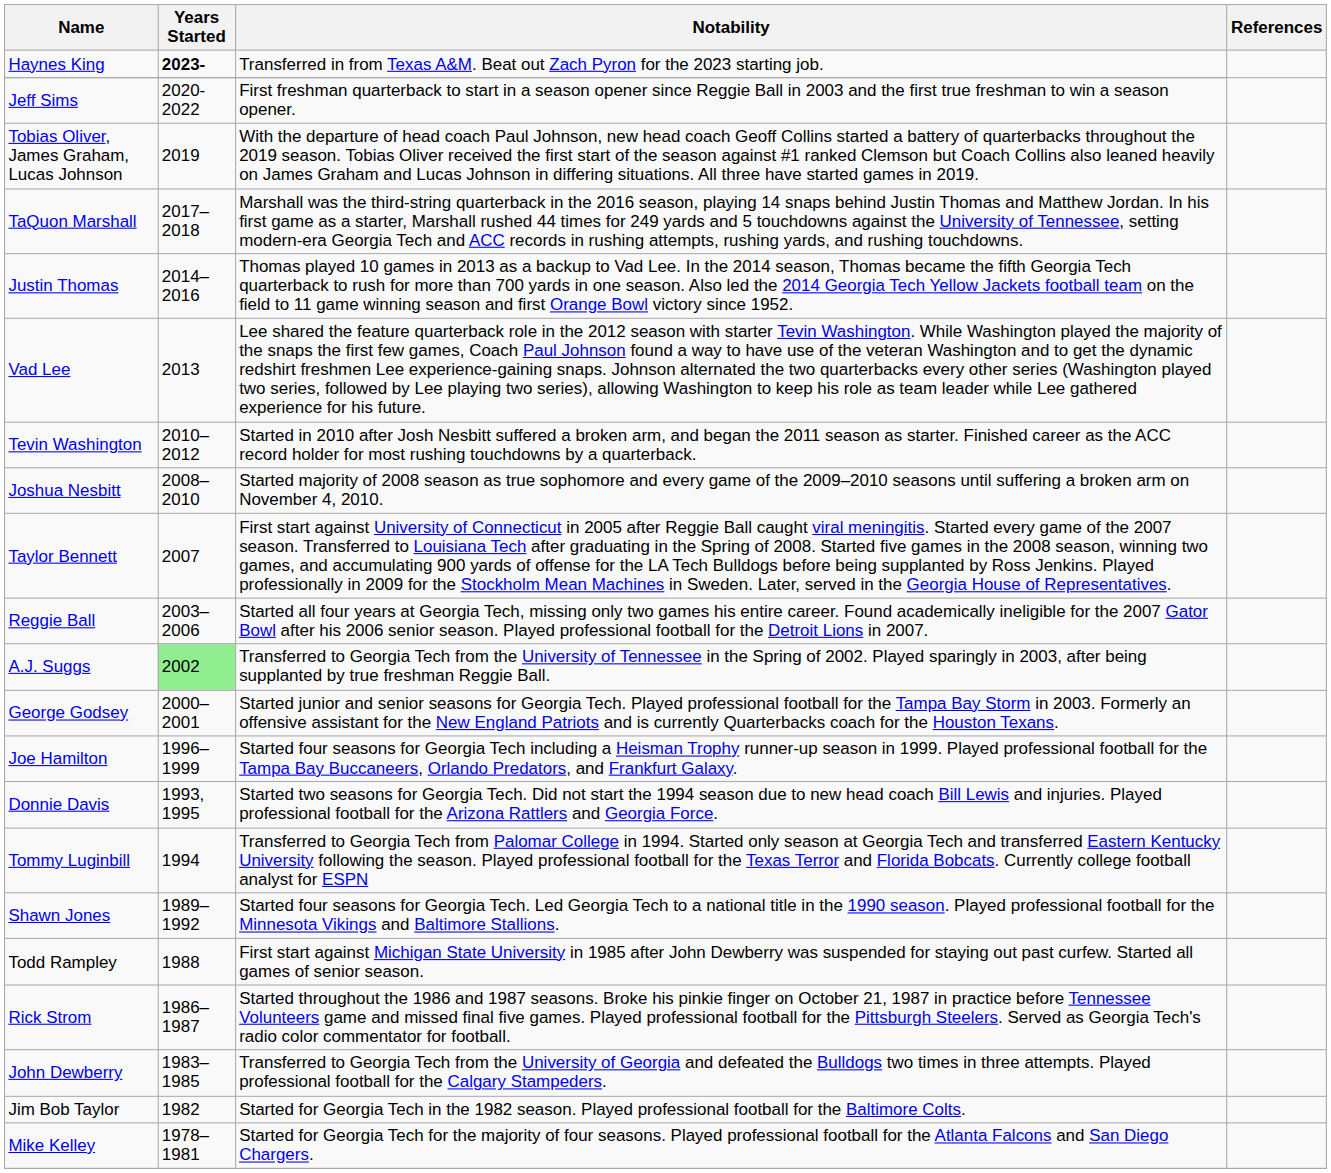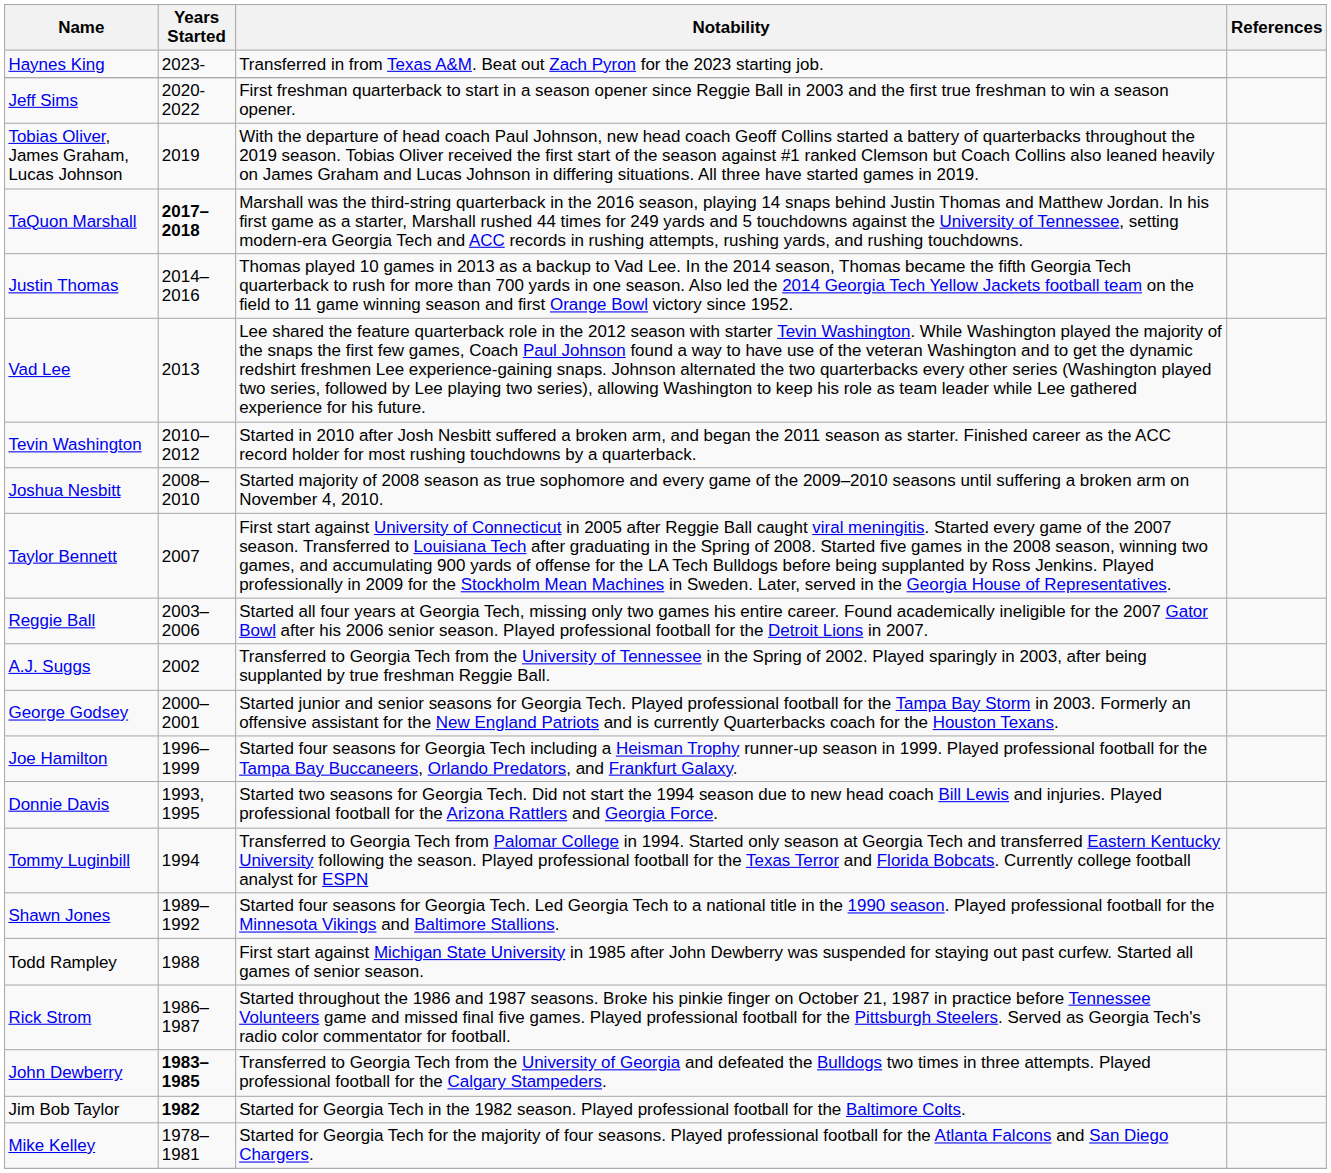(184, 63) bold -> (184, 63) normal
(185, 220) normal -> (185, 220) bold
(181, 666) lightgreen background -> (181, 666) no background
(185, 1072) normal -> (185, 1072) bold
(181, 1109) normal -> (181, 1109) bold
